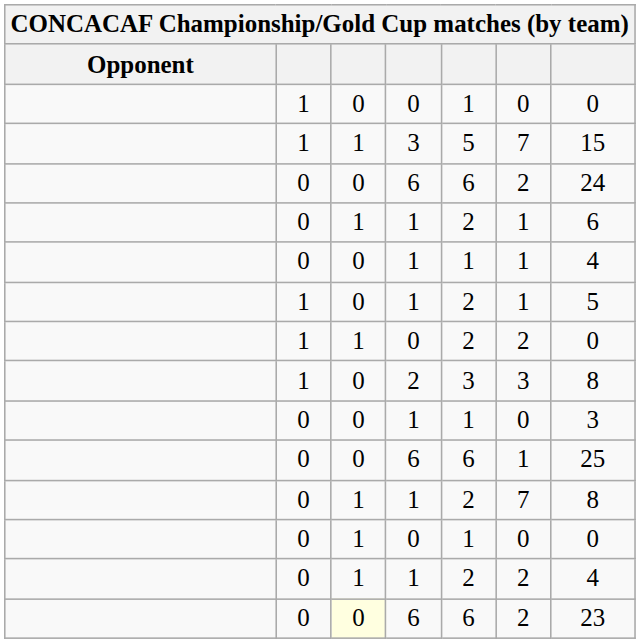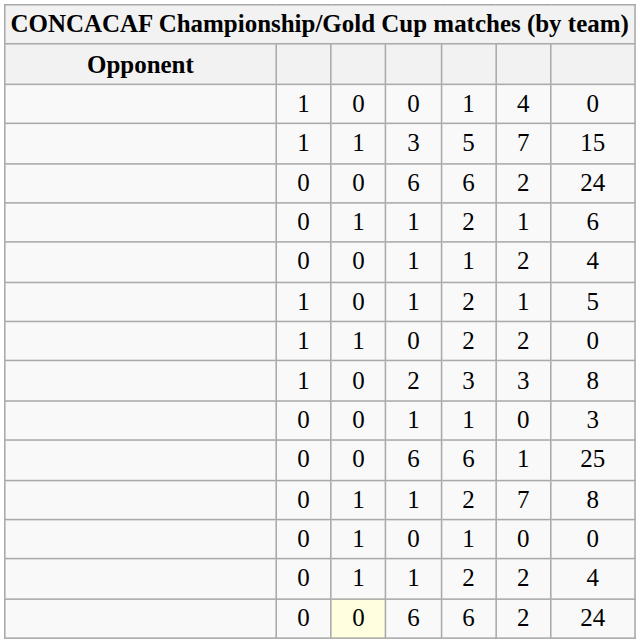(523, 103) 0 -> (523, 103) 4
(523, 261) 1 -> (523, 261) 2
(593, 618) 23 -> (593, 618) 24
